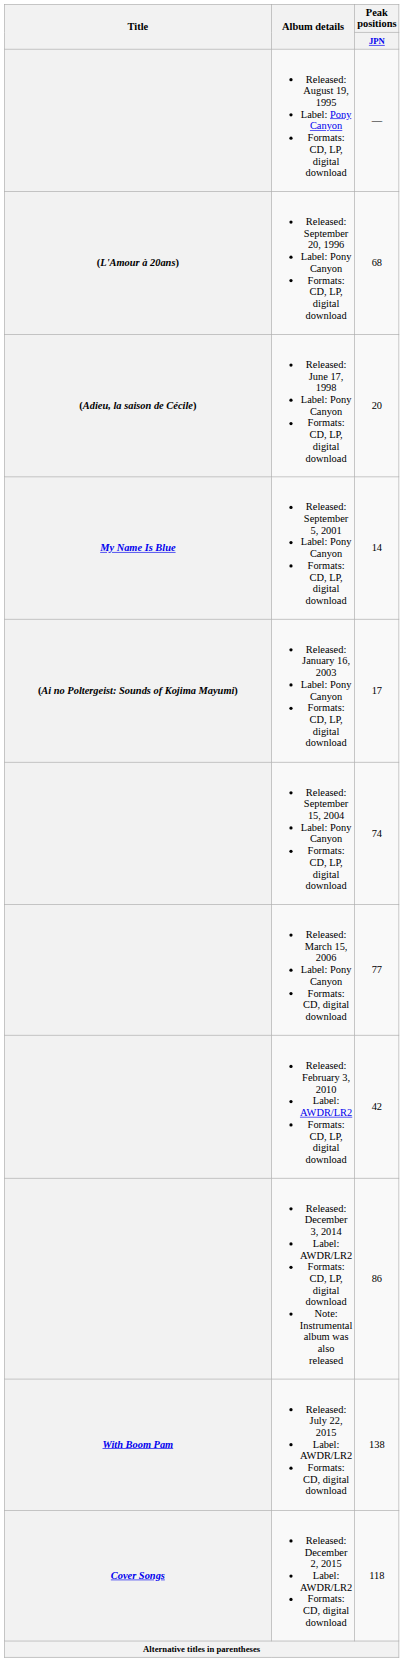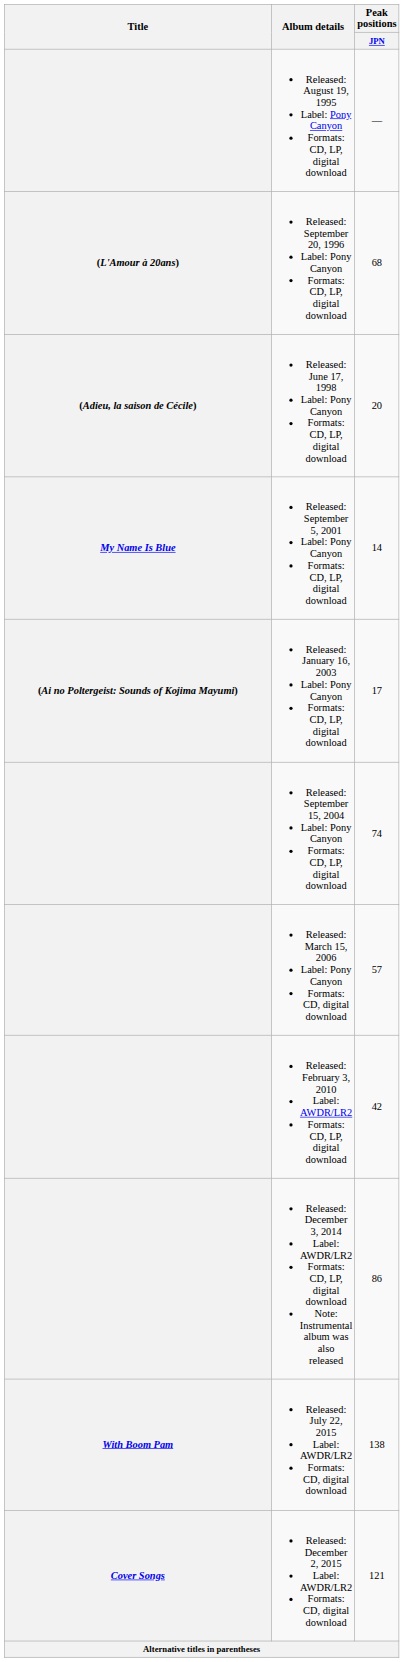(377, 970) 77 -> (377, 970) 57
(377, 1575) 118 -> (377, 1575) 121
